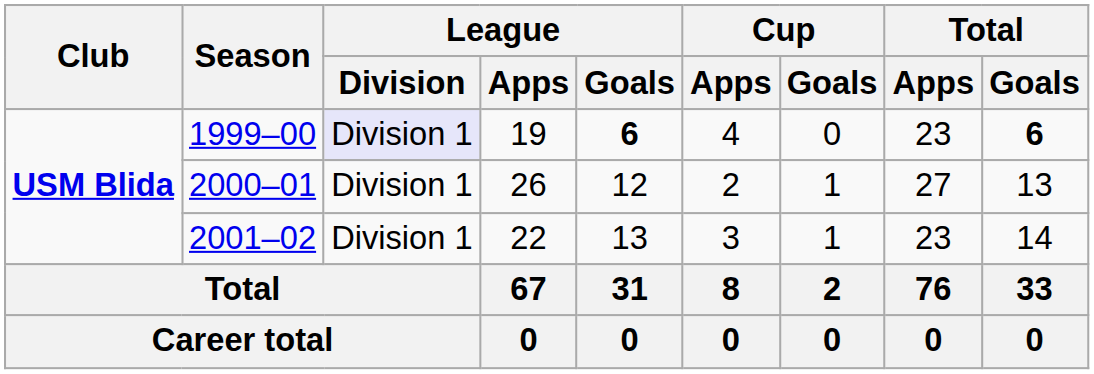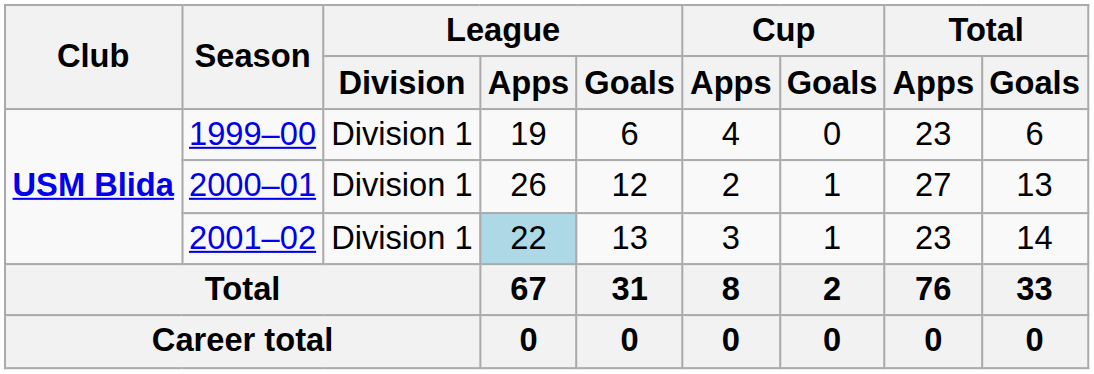(402, 133) lavender background -> (402, 133) no background
(630, 133) bold -> (630, 133) normal
(1034, 133) bold -> (1034, 133) normal
(528, 237) no background -> (528, 237) lightblue background
